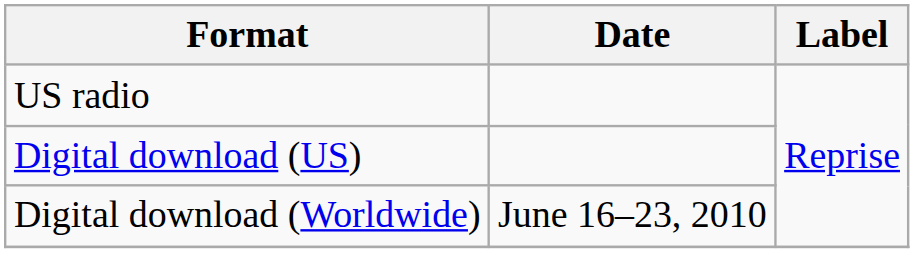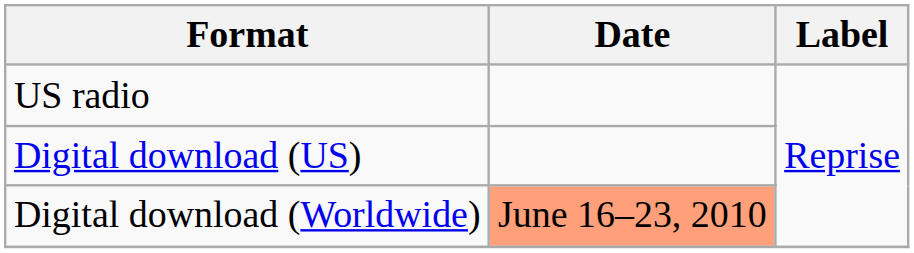(632, 214) no background -> (632, 214) lightsalmon background
